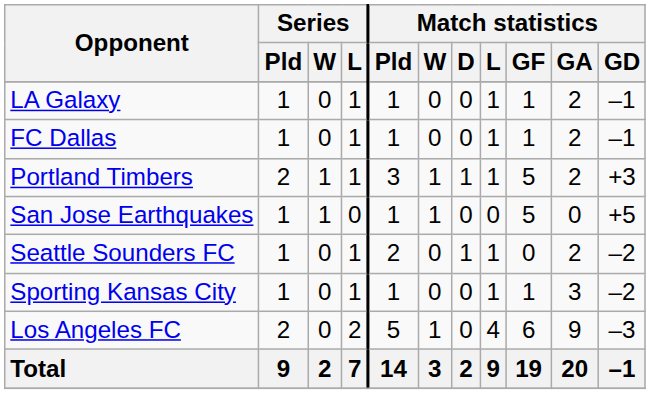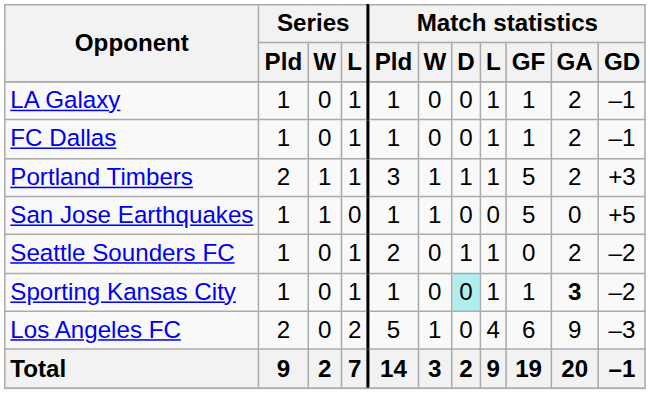(466, 291) no background -> (466, 291) paleturquoise background
(575, 291) normal -> (575, 291) bold
